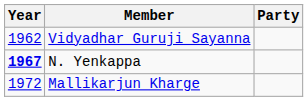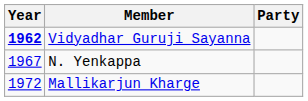(25, 39) normal -> (25, 39) bold
(25, 62) bold -> (25, 62) normal
